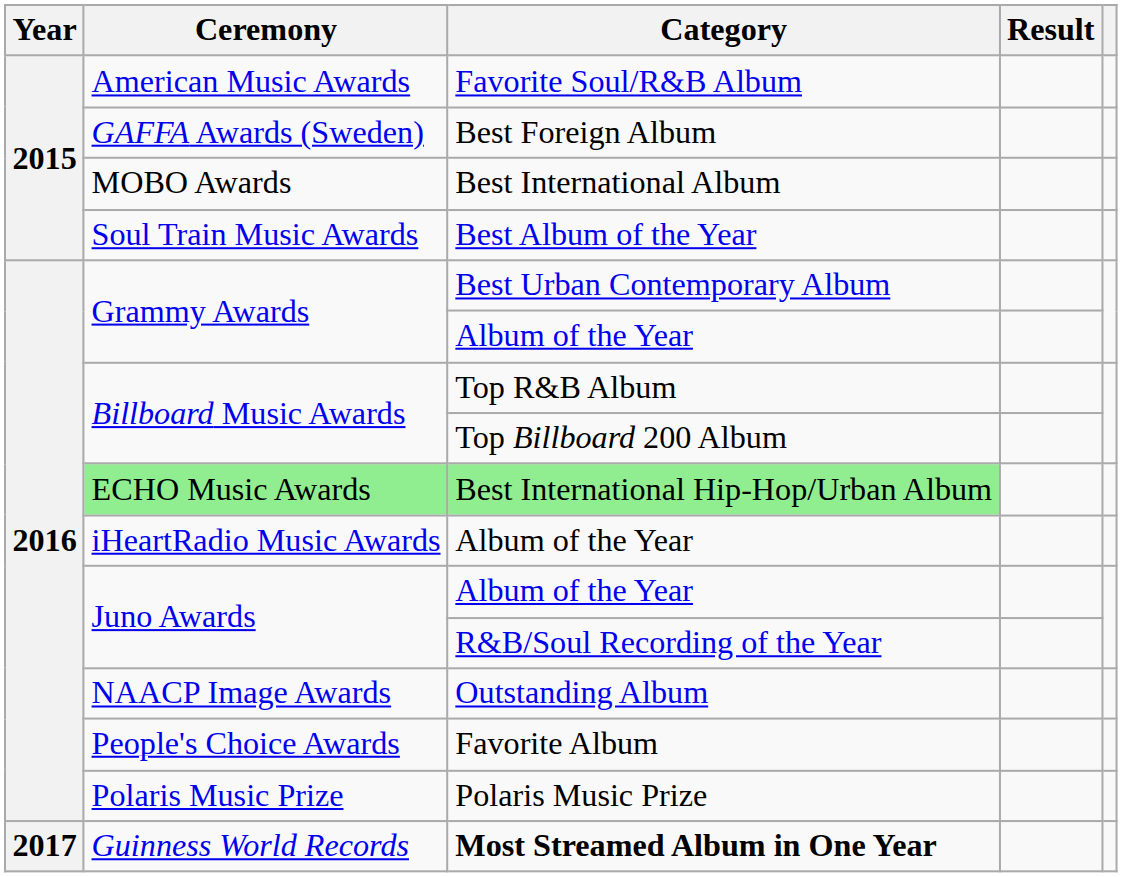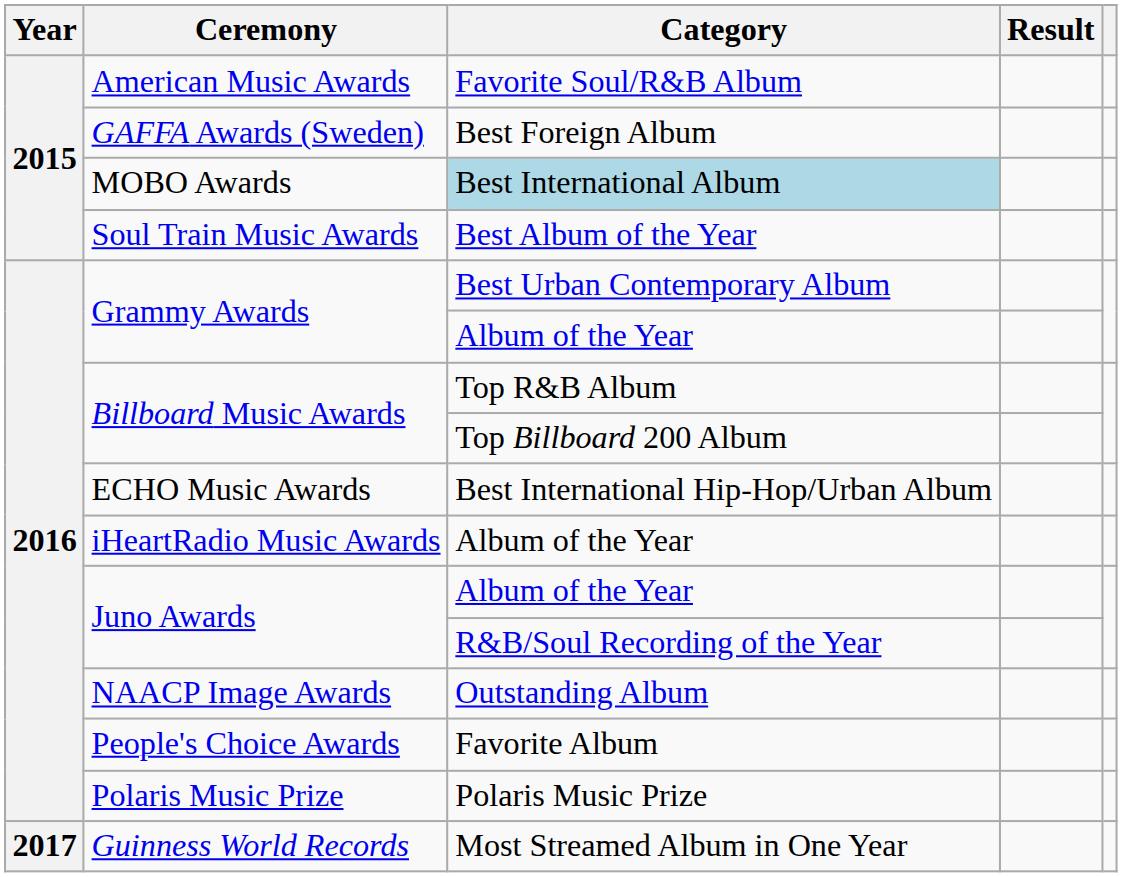(618, 183) no background -> (618, 183) lightblue background
(231, 489) lightgreen background -> (231, 489) no background
(724, 489) lightgreen background -> (724, 489) no background
(696, 846) bold -> (681, 846) normal
